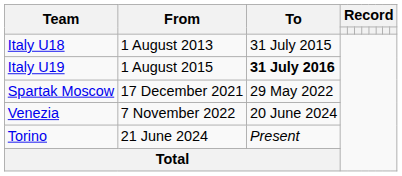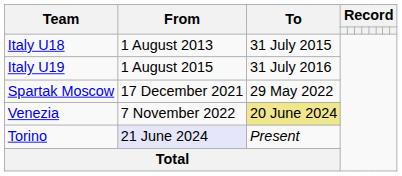(292, 68) bold -> (291, 68) normal
(294, 113) no background -> (294, 113) khaki background
(164, 136) no background -> (164, 136) lavender background
